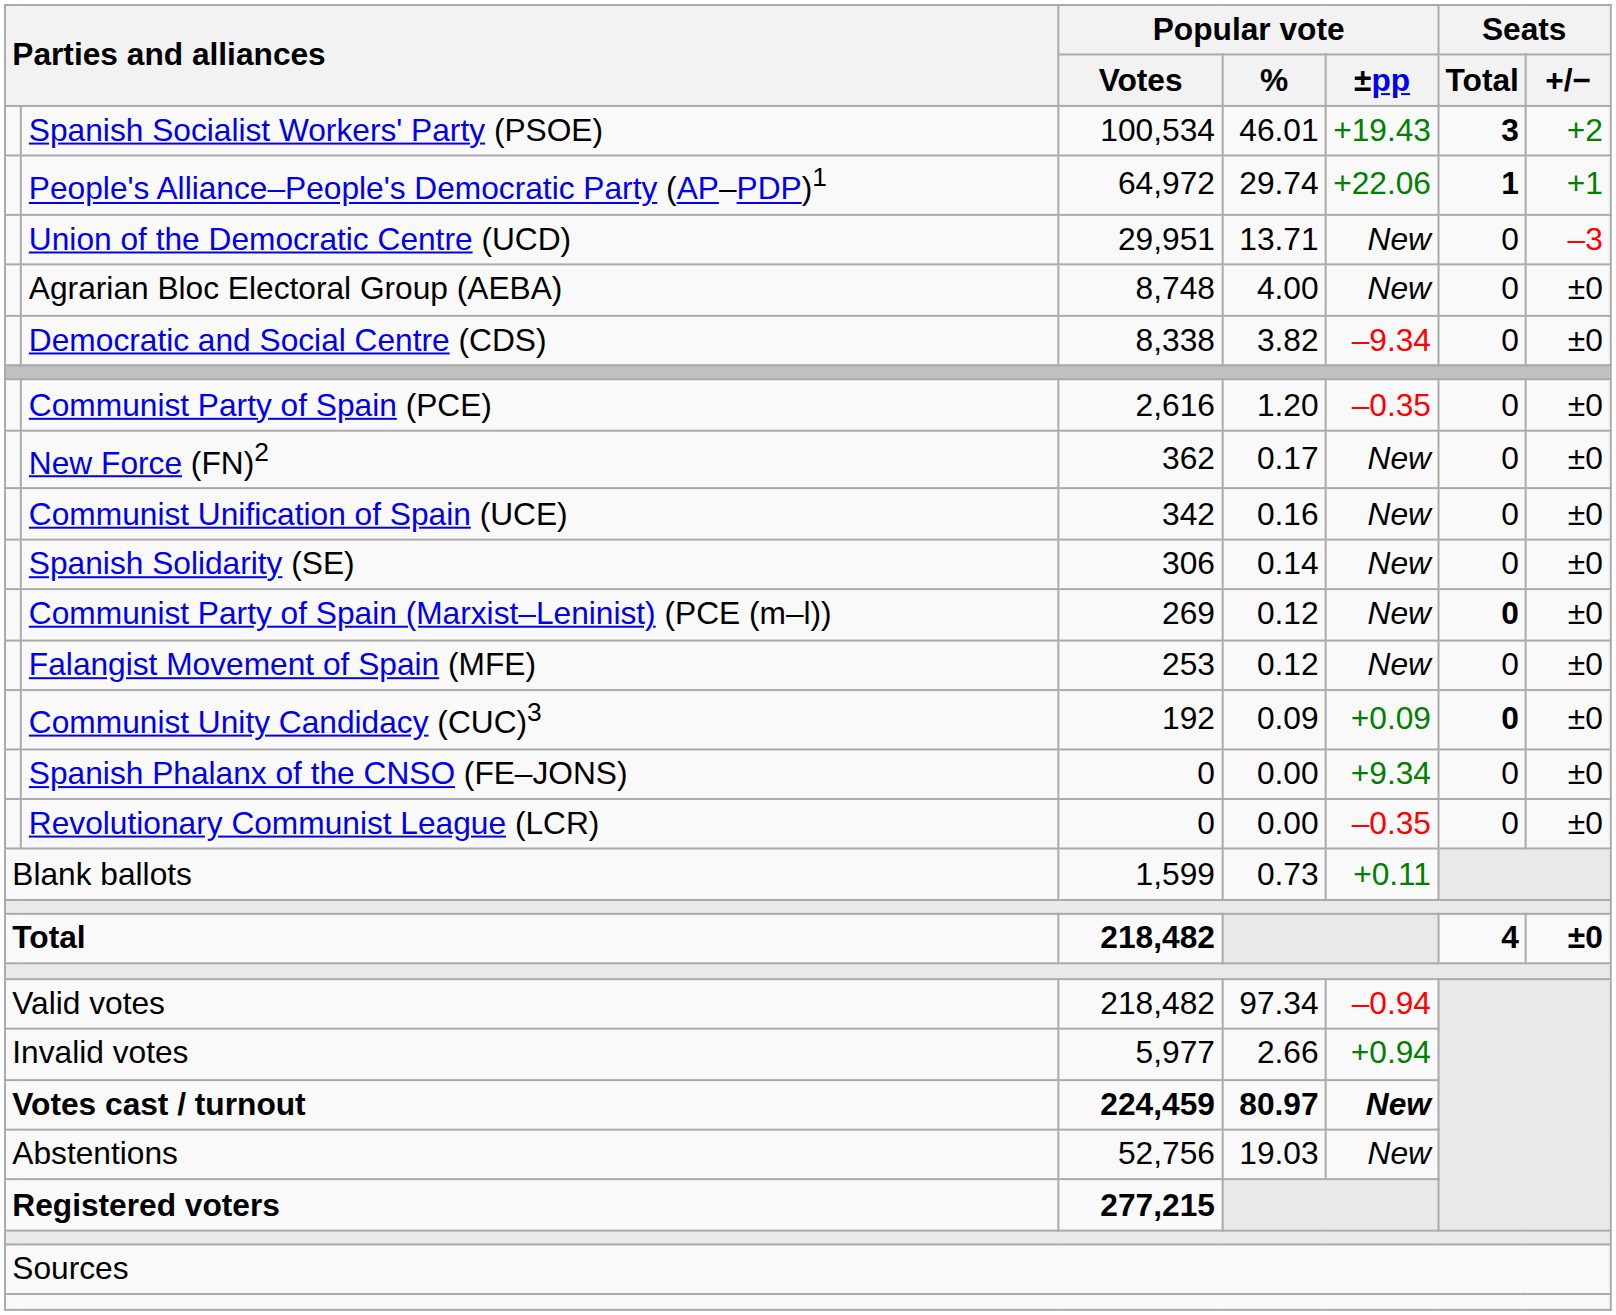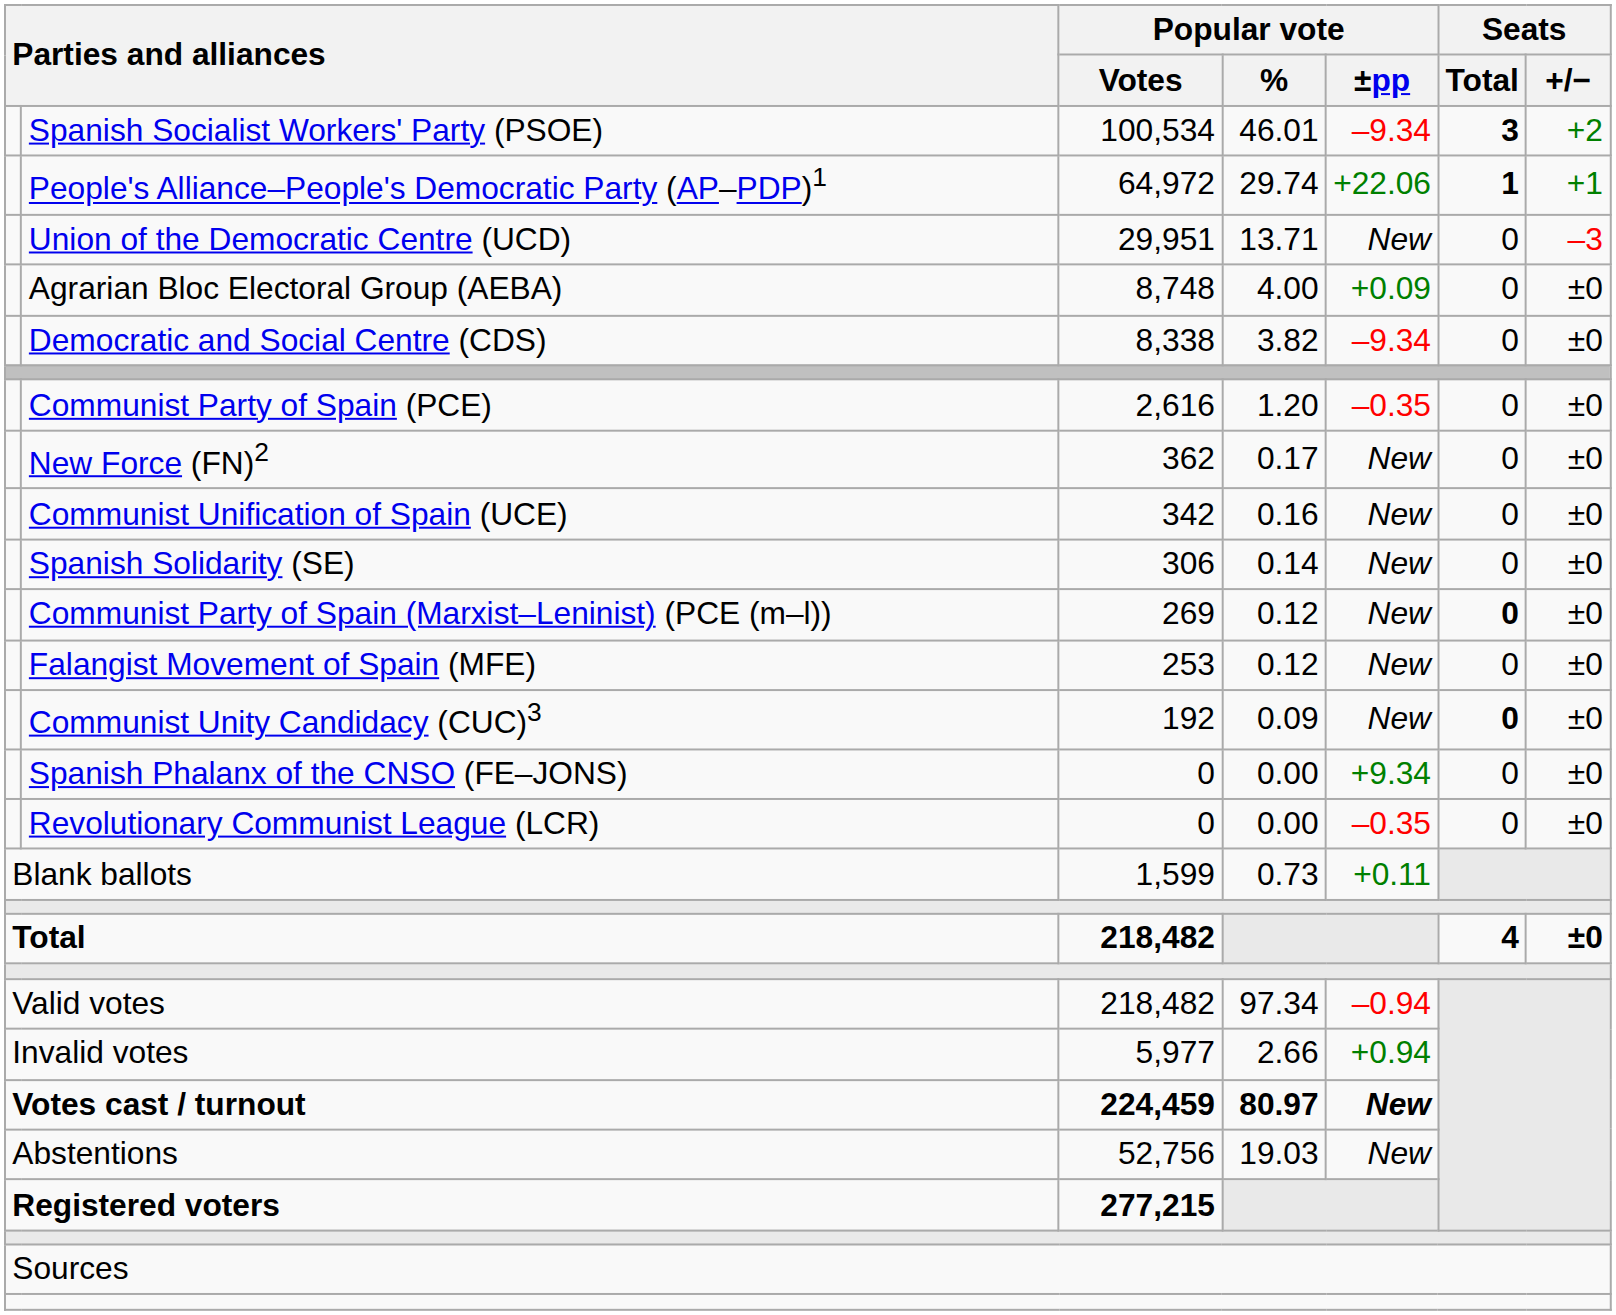(1382, 130) +19.43 -> (1391, 130) –9.34
(1399, 289) New -> (1391, 289) +0.09
(1391, 718) +0.09 -> (1399, 718) New
